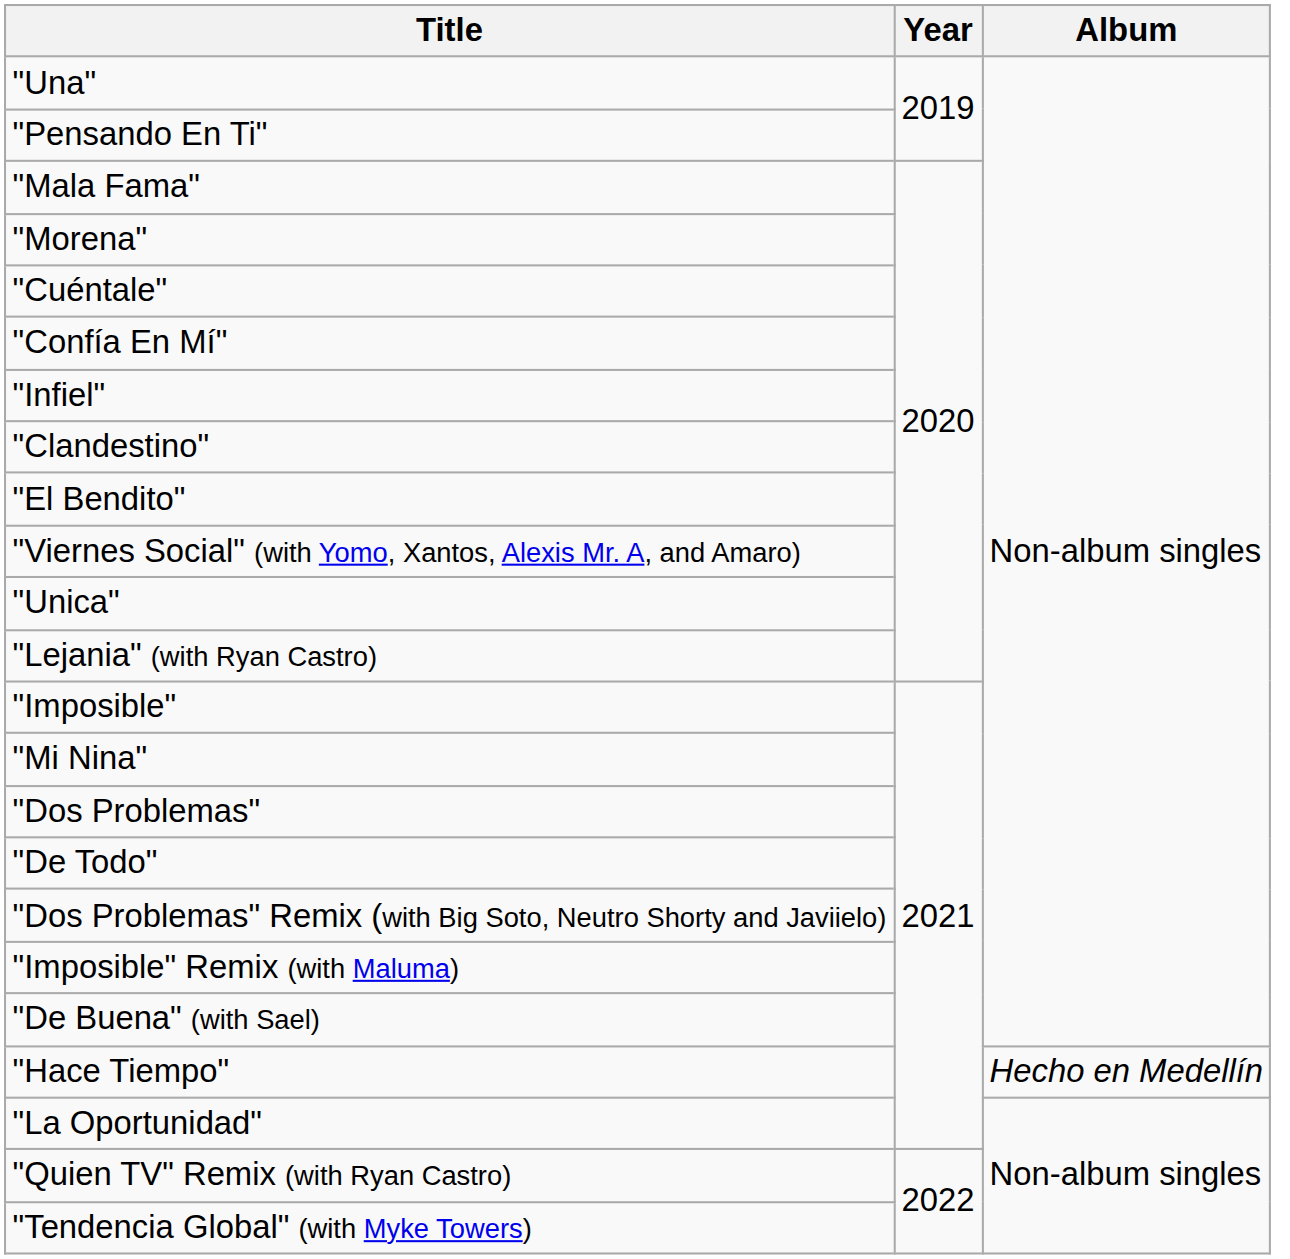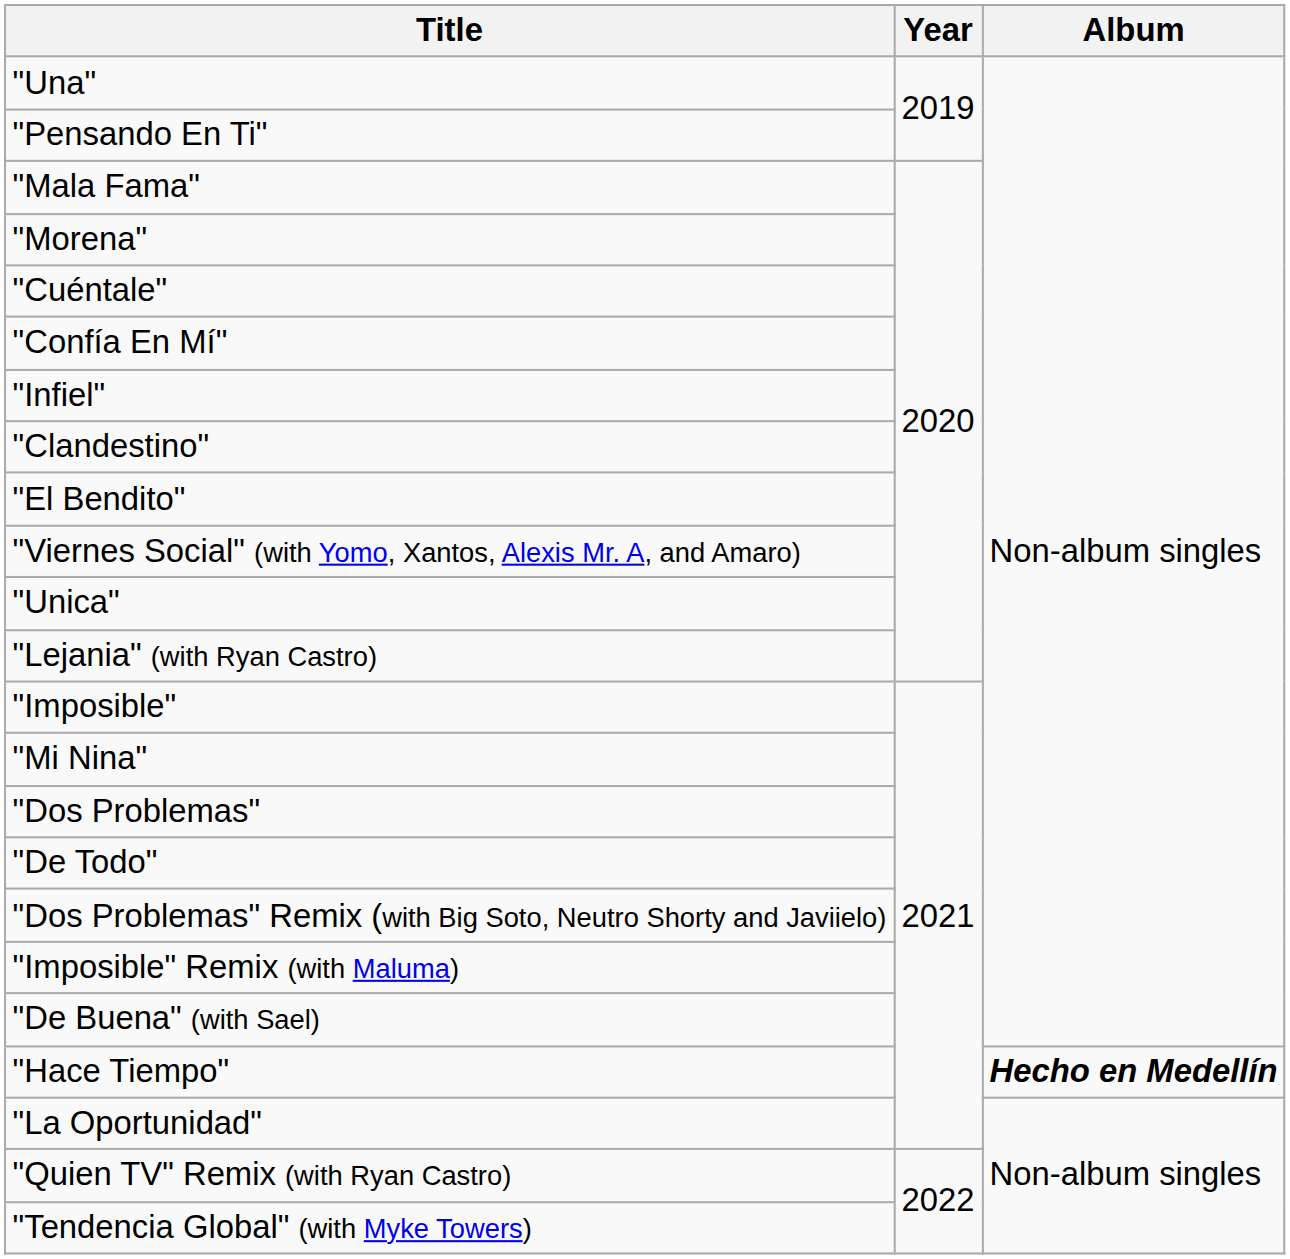(1126, 1070) normal -> (1134, 1070) bold
